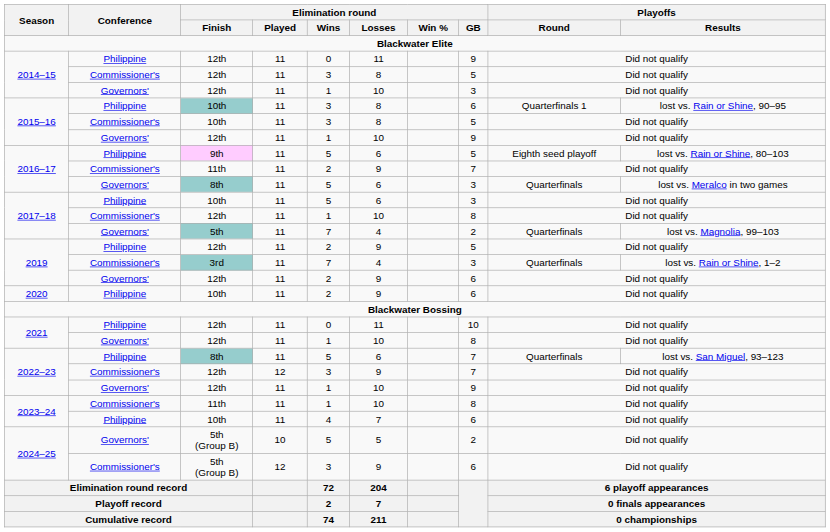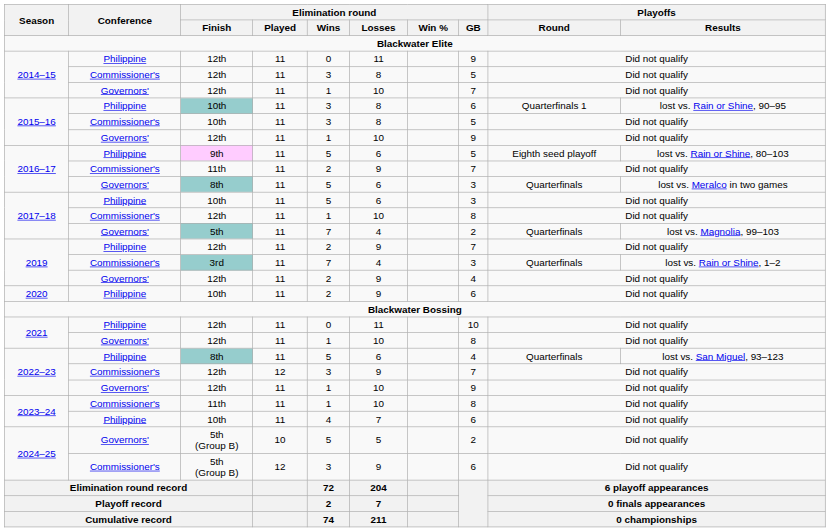(473, 91) 3 -> (473, 91) 7
(473, 247) 5 -> (473, 247) 7
(473, 278) 6 -> (473, 278) 4
(473, 356) 7 -> (473, 356) 4
